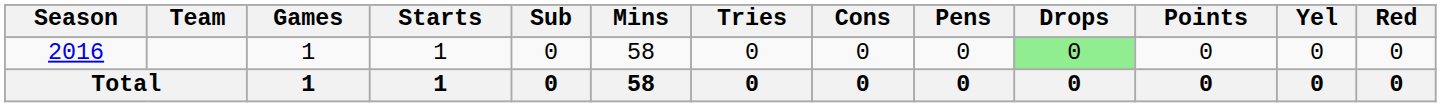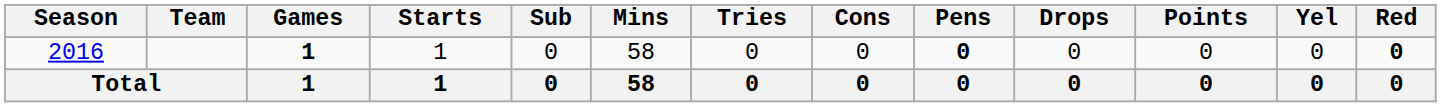(308, 53) normal -> (308, 53) bold
(963, 53) normal -> (963, 53) bold
(1074, 53) lightgreen background -> (1074, 53) no background
(1397, 53) normal -> (1397, 53) bold
